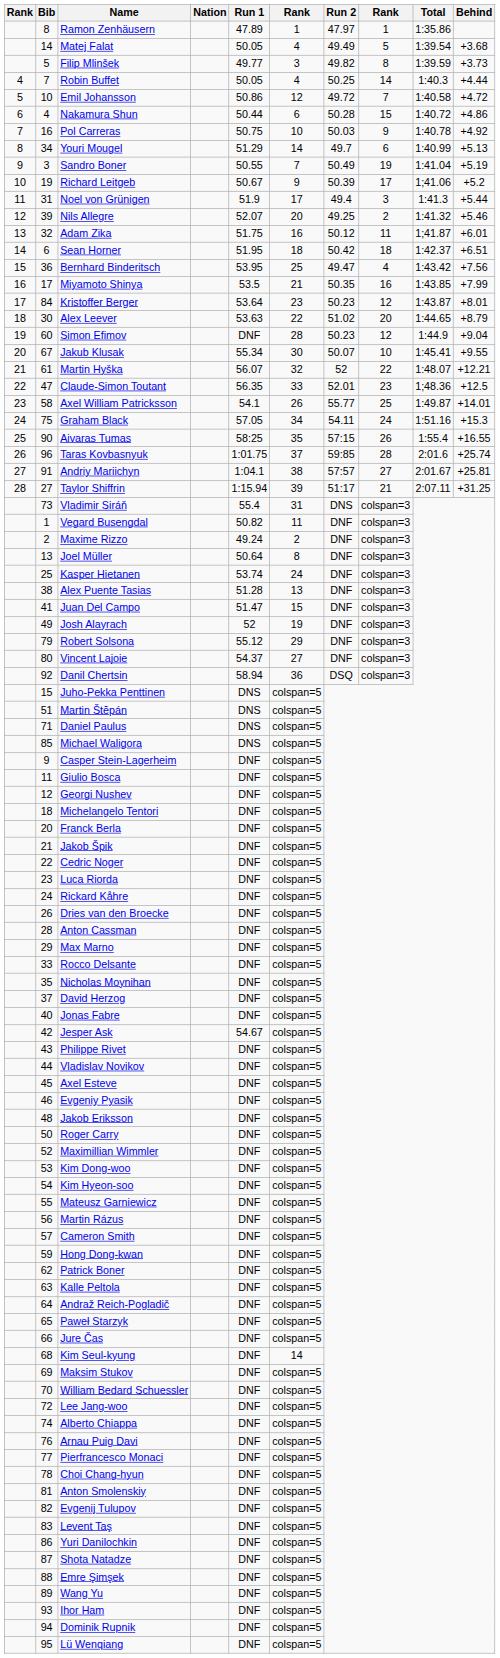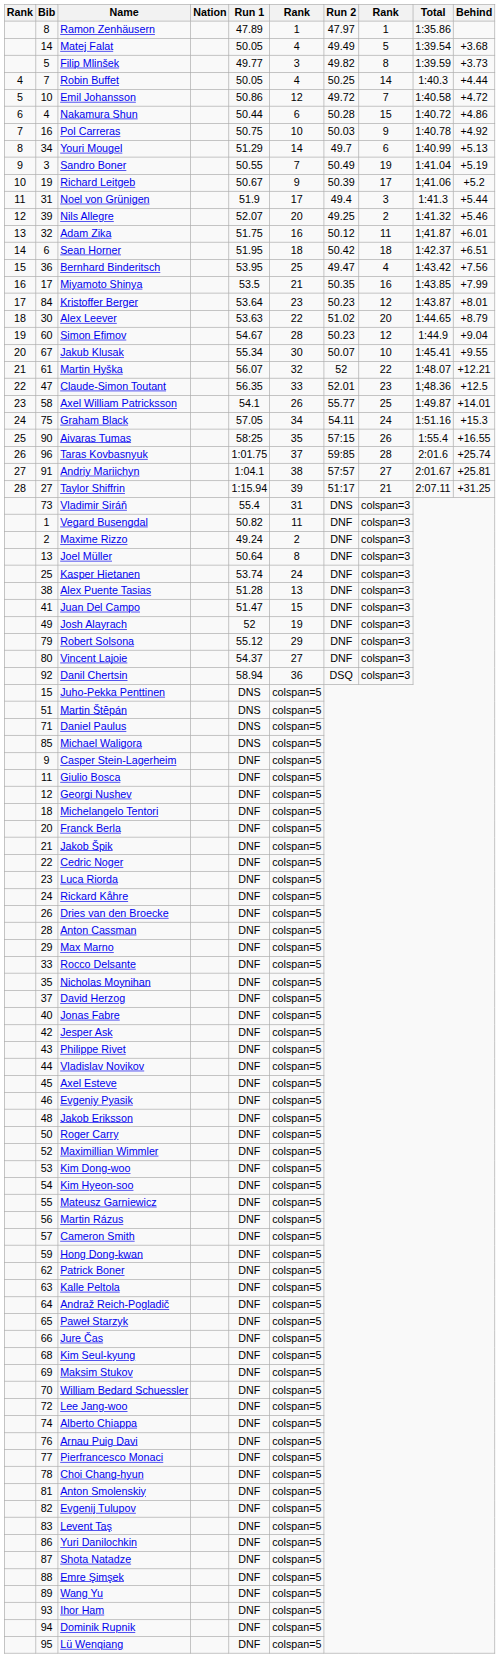(249, 336) DNF -> (249, 336) 54.67
(249, 1033) 54.67 -> (249, 1033) DNF
(297, 1356) 14 -> (297, 1356) colspan=5
